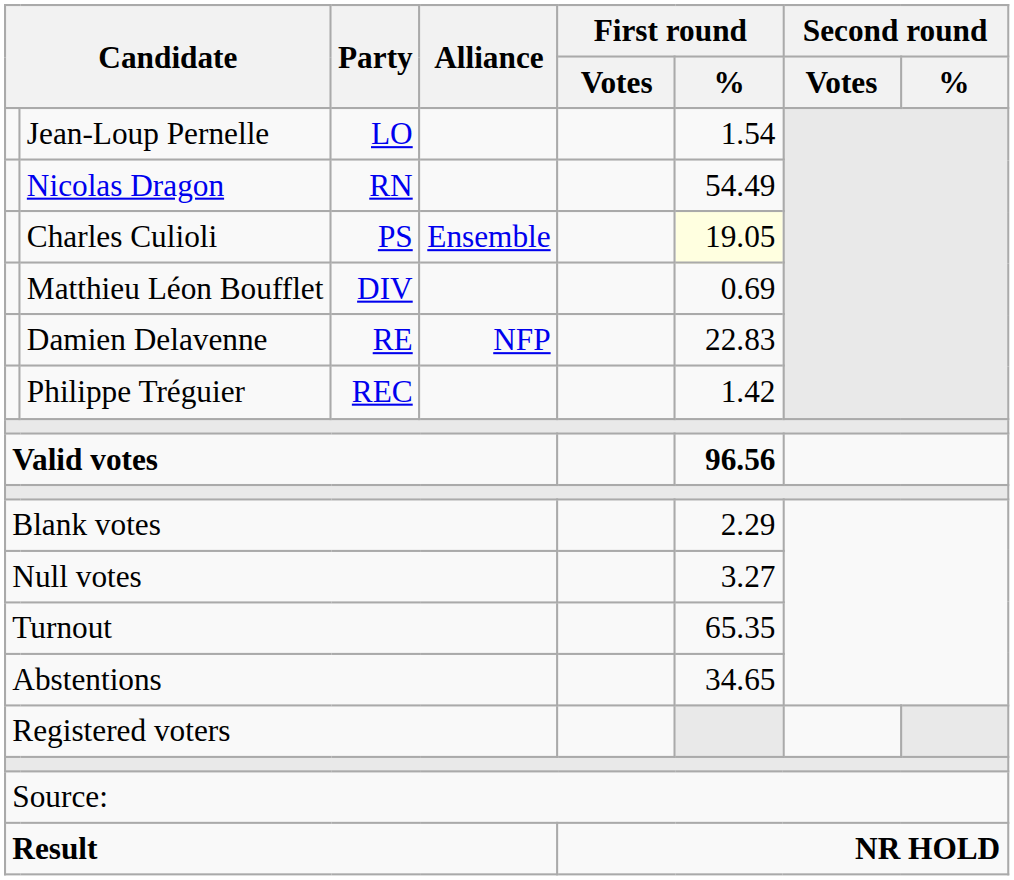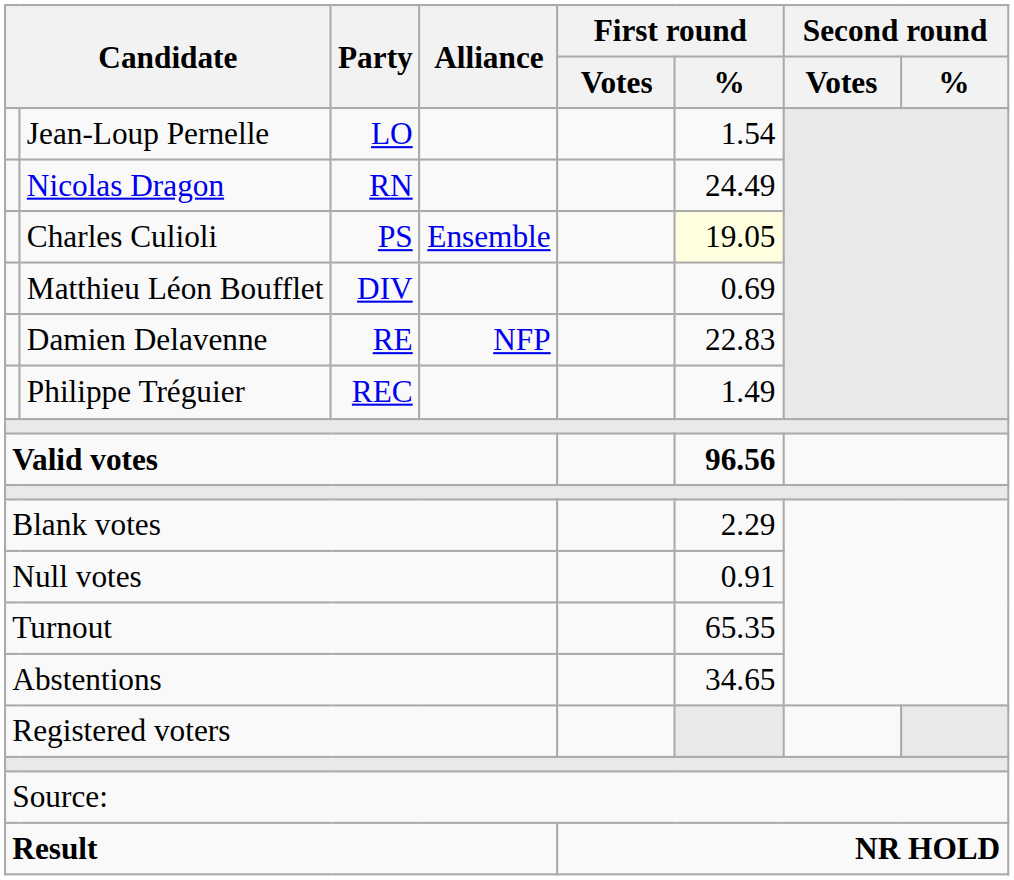(740, 185) 54.49 -> (740, 185) 24.49
(748, 391) 1.42 -> (748, 391) 1.49
(748, 575) 3.27 -> (748, 575) 0.91
